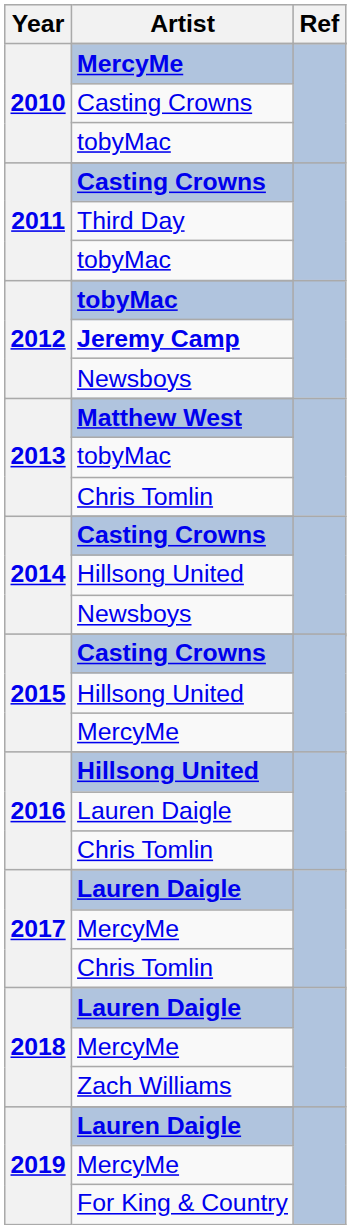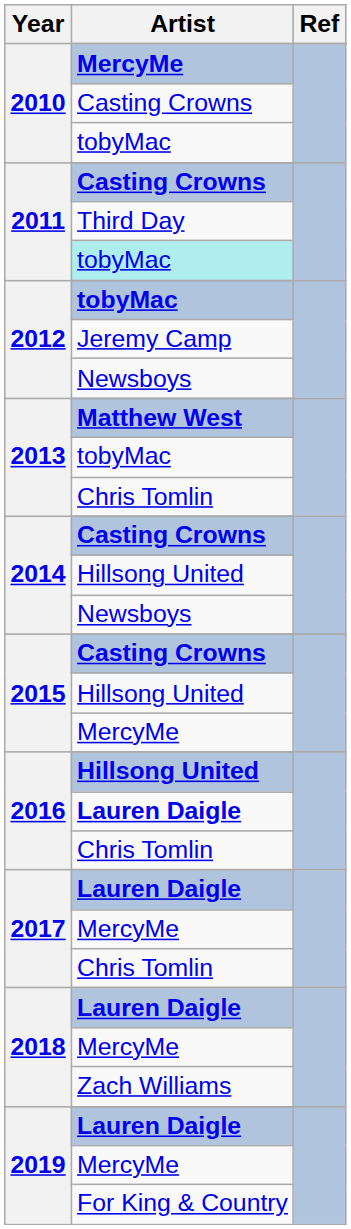(124, 260) no background -> (124, 260) paleturquoise background
(158, 338) bold -> (154, 338) normal
(154, 810) normal -> (159, 810) bold
